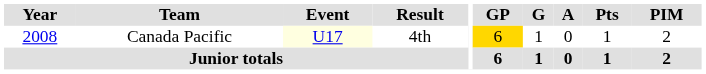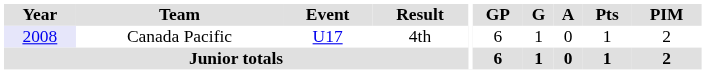(40, 36) no background -> (40, 36) lavender background
(328, 36) lightyellow background -> (328, 36) no background
(498, 36) gold background -> (498, 36) no background
